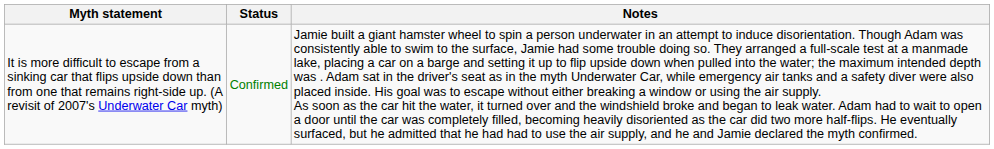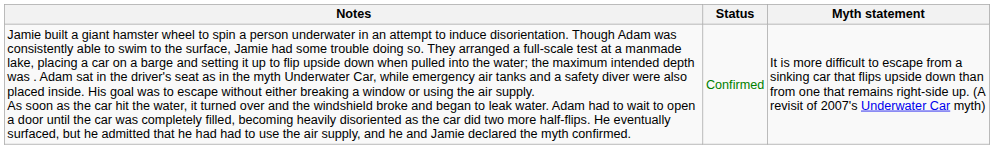columns swapped: (116, 14) <-> (640, 14)
